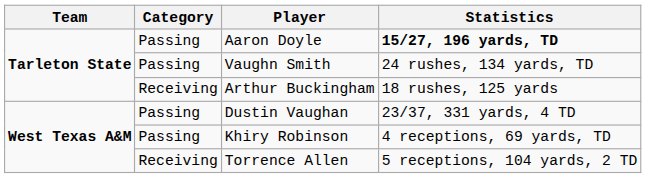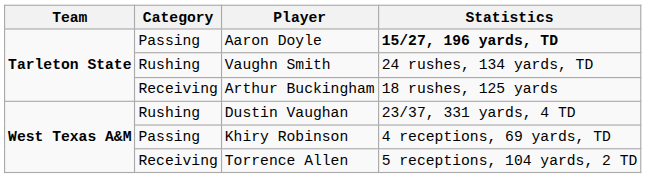(169, 65) Passing -> (169, 65) Rushing
(169, 113) Passing -> (169, 113) Rushing
